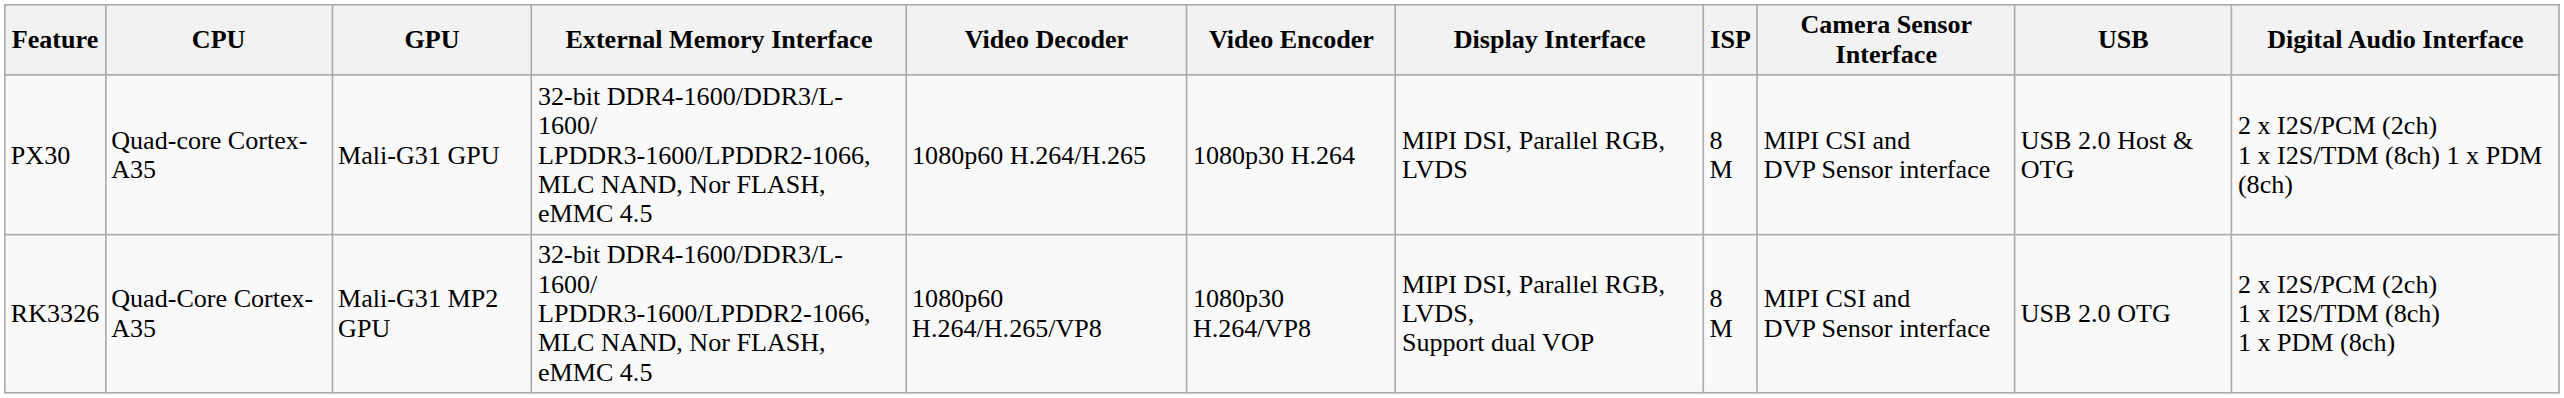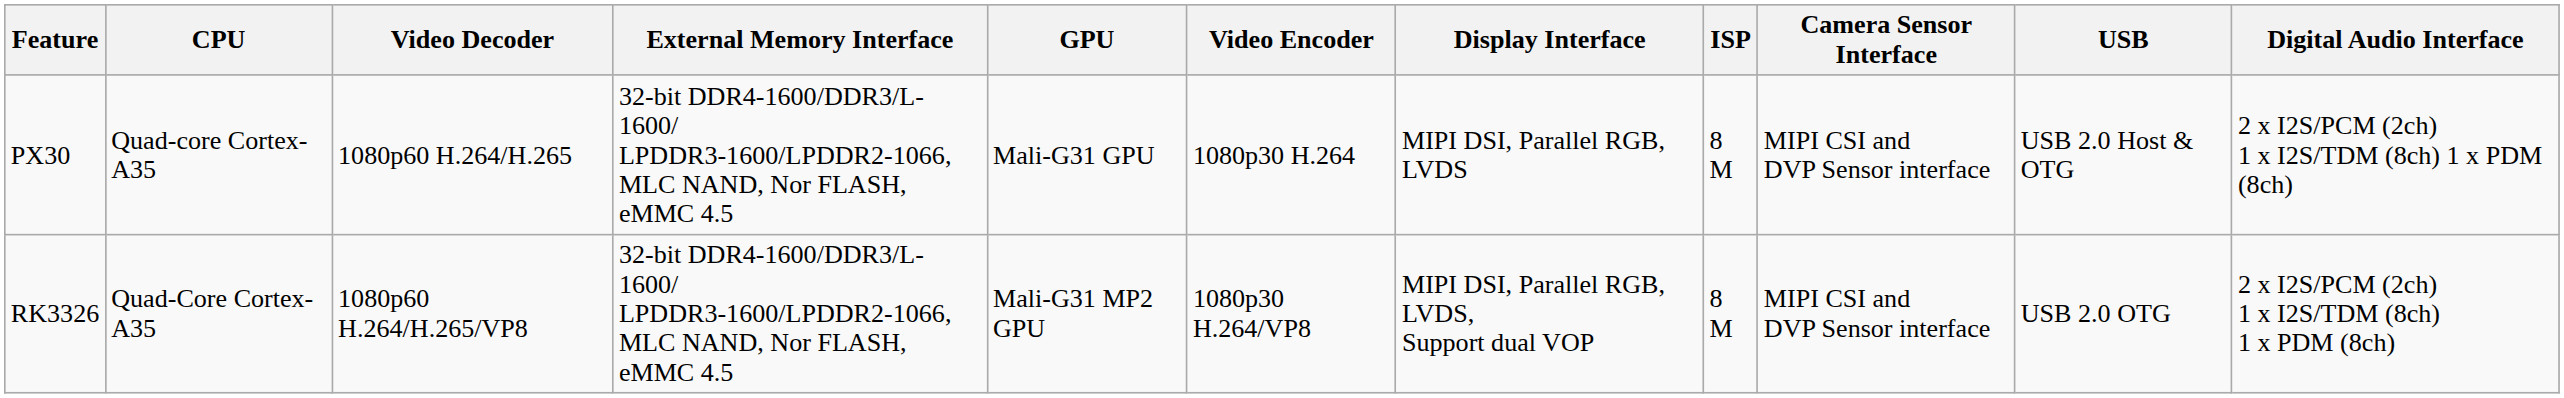columns swapped: (432, 39) <-> (1046, 39)
